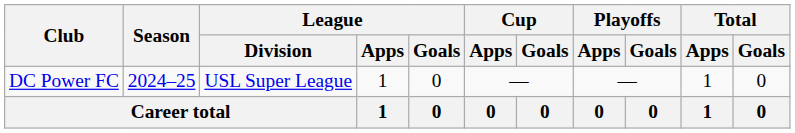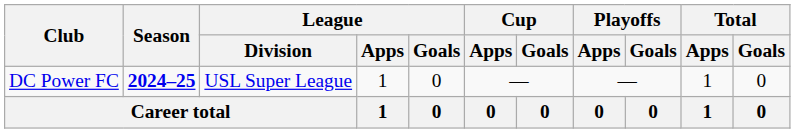(162, 81) normal -> (162, 81) bold
